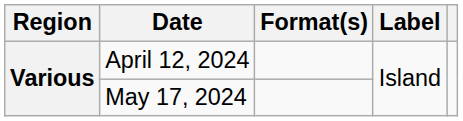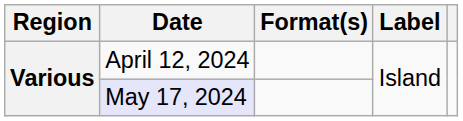(176, 97) no background -> (176, 97) lavender background
